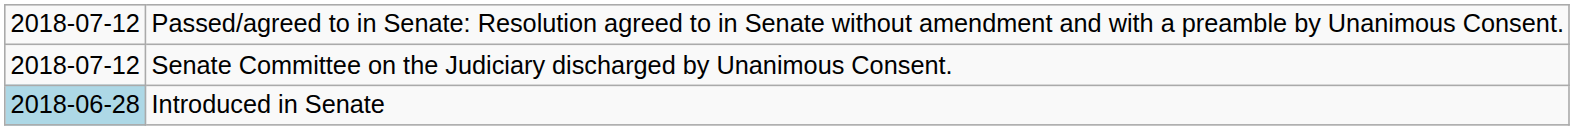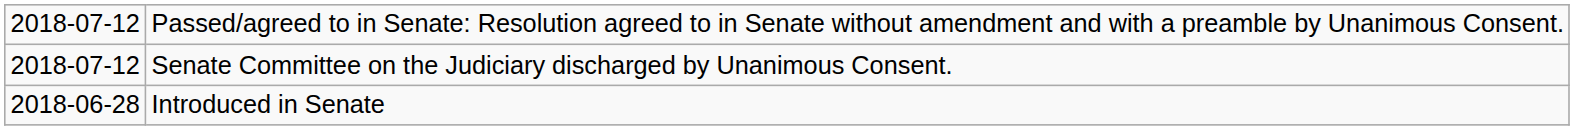(75, 104) lightblue background -> (75, 104) no background
